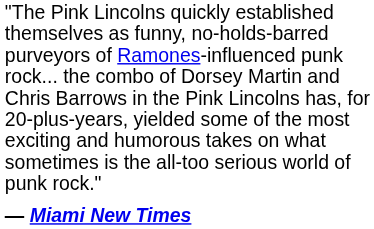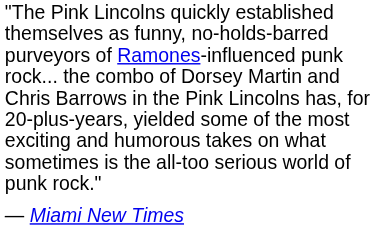(98, 215) bold -> (94, 215) normal
